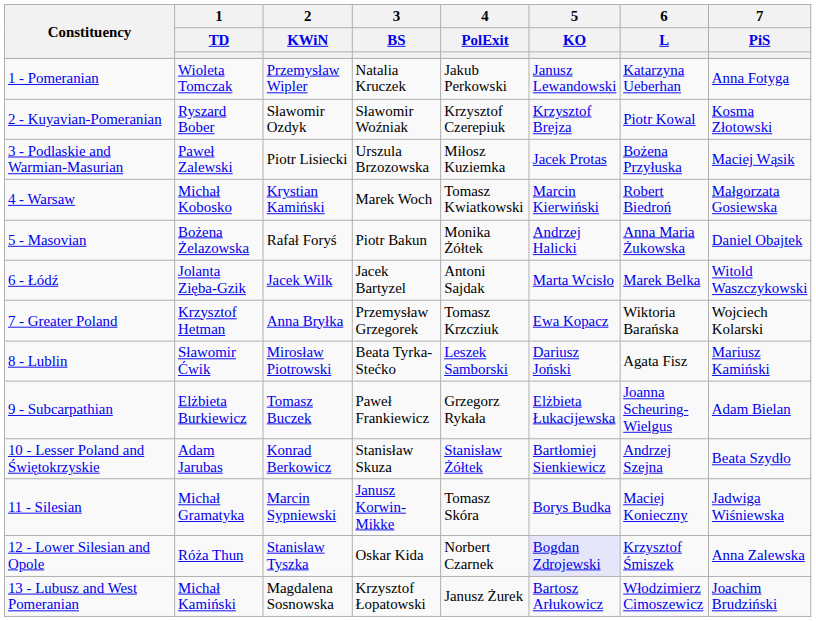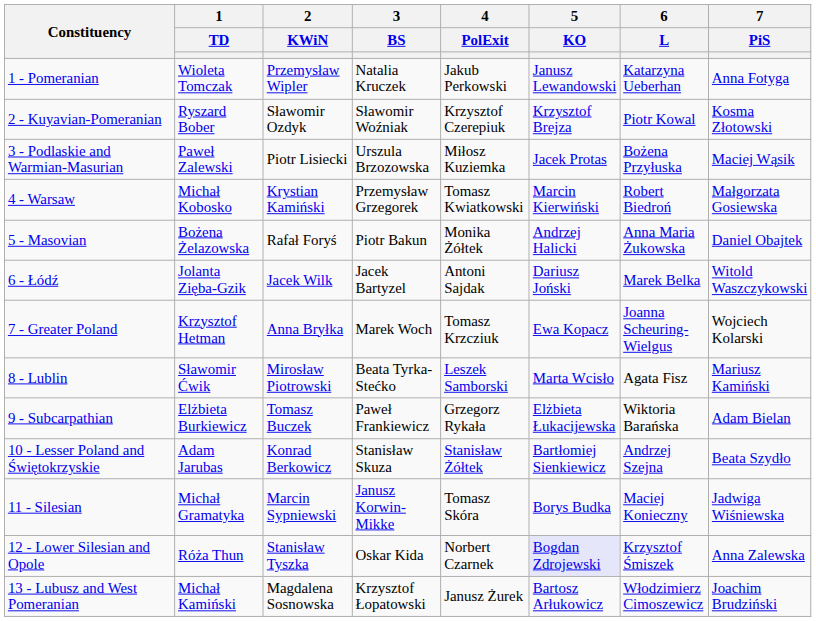(394, 199) Marek Woch -> (392, 199) Przemysław Grzegorek
(573, 280) Marta Wcisło -> (556, 280) Dariusz Joński
(392, 320) Przemysław Grzegorek -> (394, 329) Marek Woch
(651, 320) Wiktoria Barańska -> (656, 329) Joanna Scheuring-Wielgus
(556, 361) Dariusz Joński -> (573, 377) Marta Wcisło
(656, 409) Joanna Scheuring-Wielgus -> (651, 418) Wiktoria Barańska
